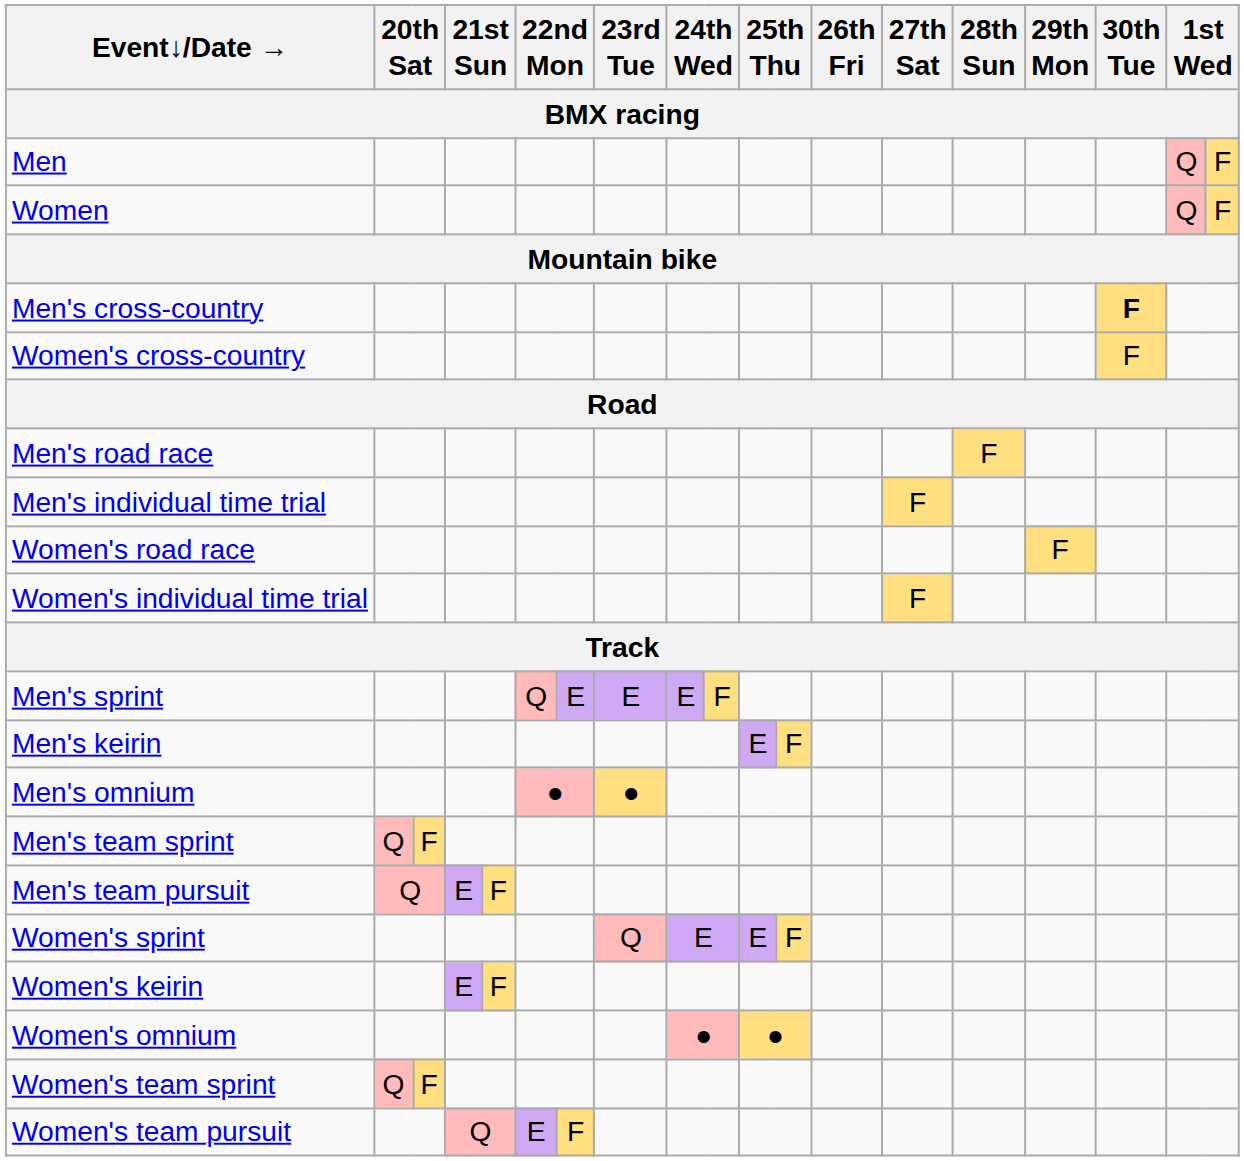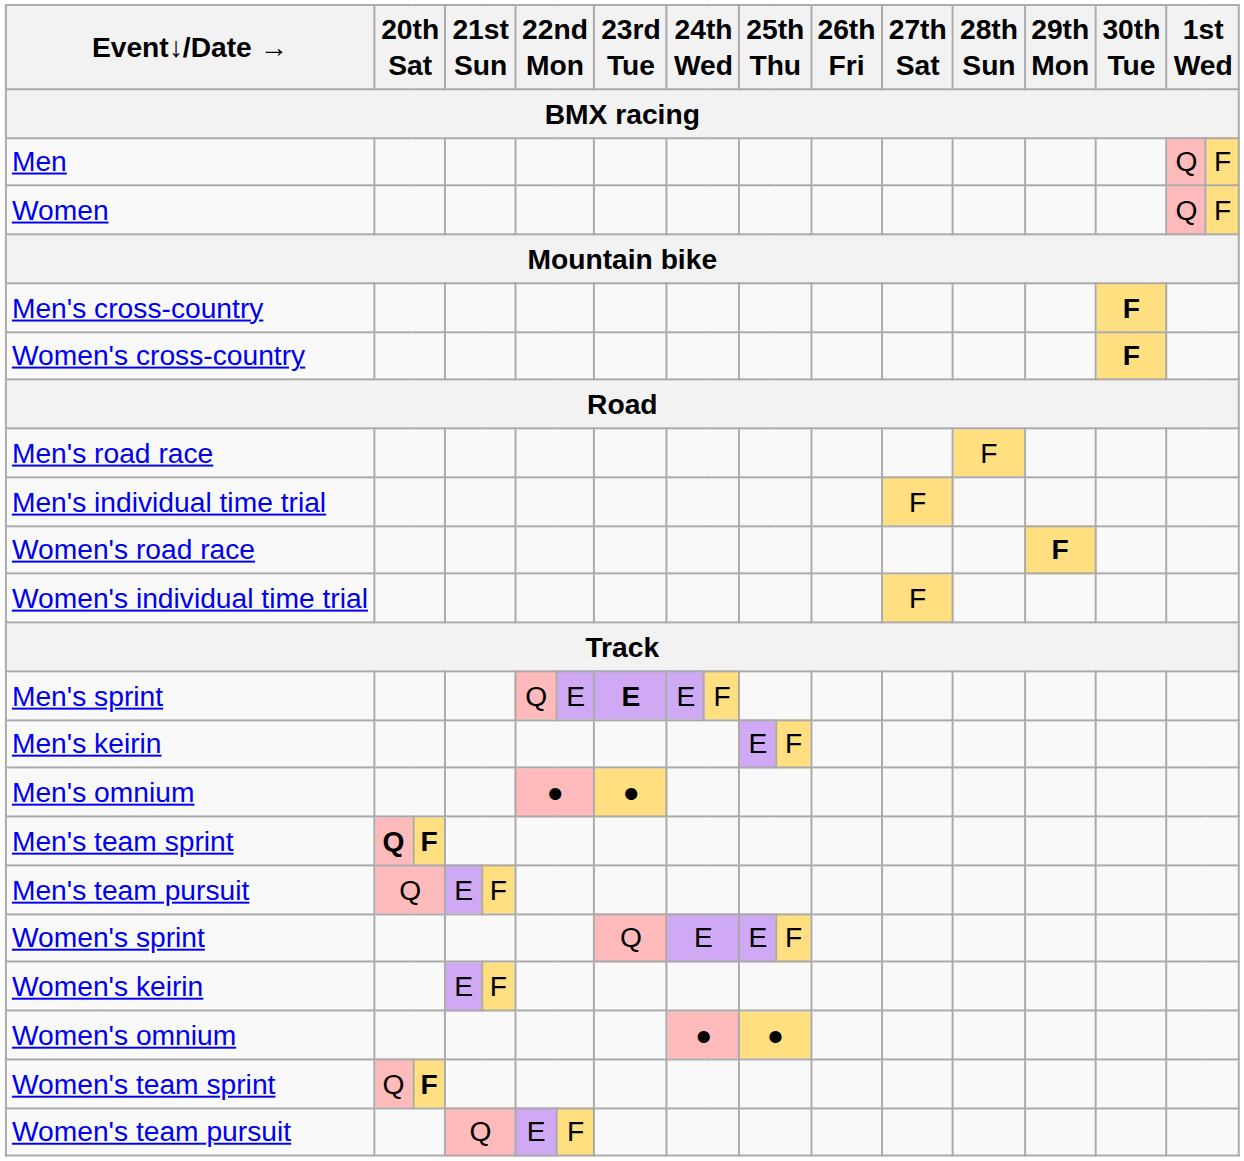(1131, 356) normal -> (1131, 356) bold
(1060, 550) normal -> (1060, 550) bold
(631, 695) normal -> (631, 695) bold
(394, 841) normal -> (394, 841) bold
(429, 841) normal -> (429, 841) bold
(429, 1083) normal -> (429, 1083) bold
